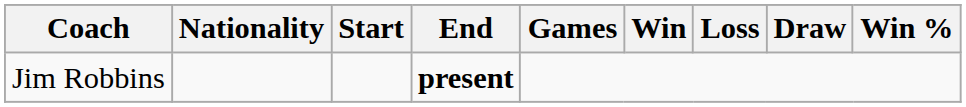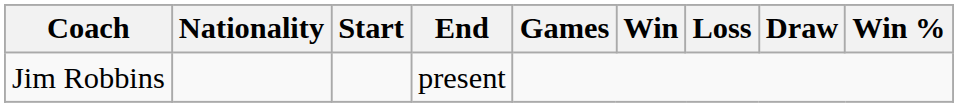(466, 76) bold -> (462, 76) normal
